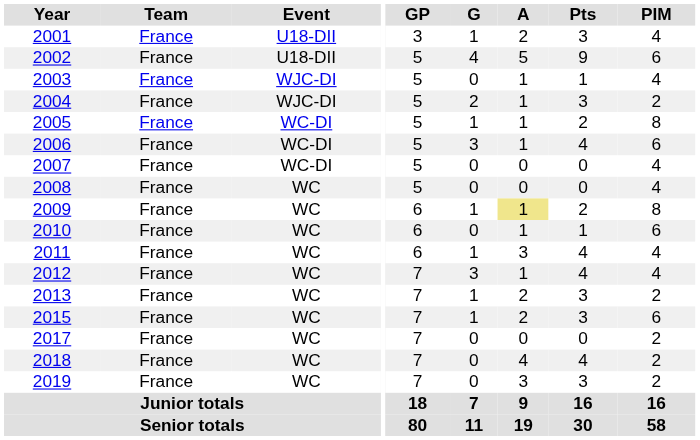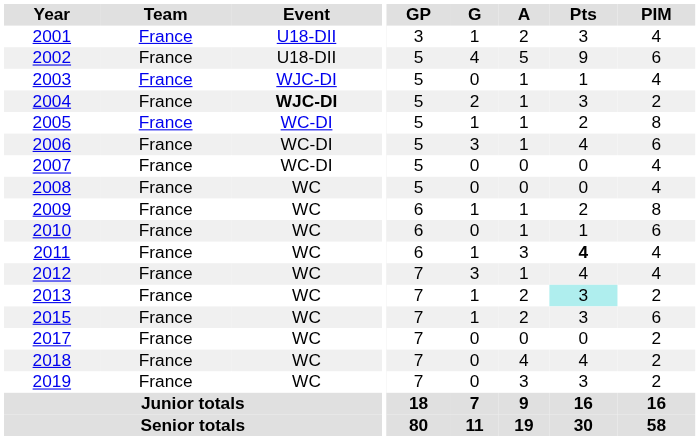(306, 101) normal -> (307, 101) bold
(523, 209) khaki background -> (524, 209) no background
(583, 252) normal -> (583, 252) bold
(583, 295) no background -> (583, 295) paleturquoise background
